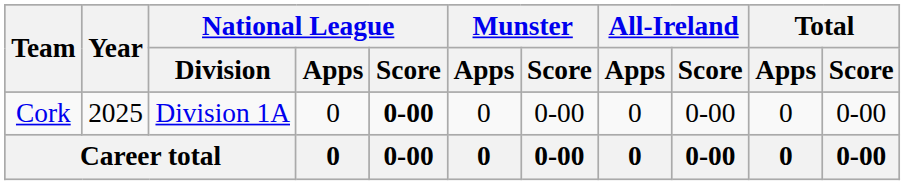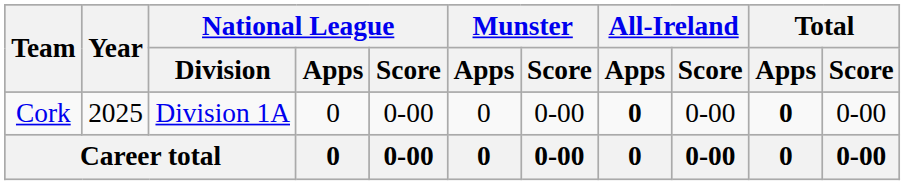(408, 112) bold -> (408, 112) normal
(635, 112) normal -> (635, 112) bold
(786, 112) normal -> (786, 112) bold
